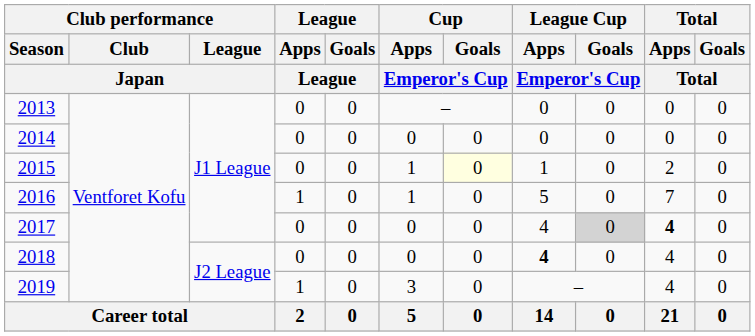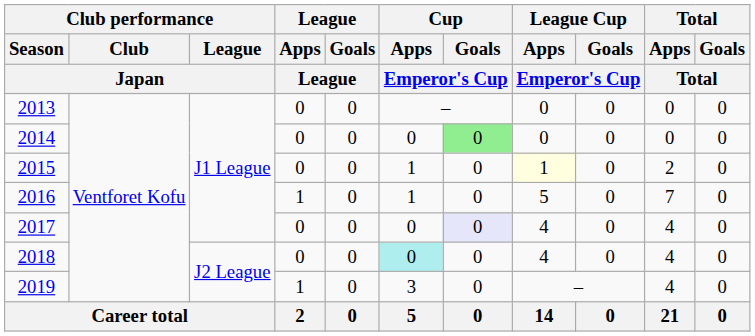(478, 138) no background -> (478, 138) lightgreen background
(478, 167) lightyellow background -> (478, 167) no background
(544, 167) no background -> (544, 167) lightyellow background
(478, 227) no background -> (478, 227) lavender background
(610, 227) lightgrey background -> (610, 227) no background
(670, 227) bold -> (670, 227) normal
(411, 256) no background -> (411, 256) paleturquoise background
(544, 256) bold -> (544, 256) normal
